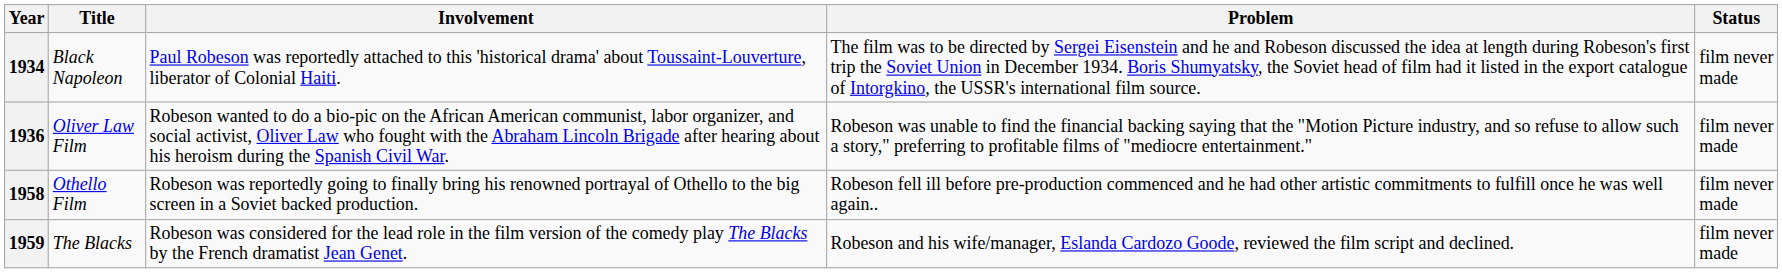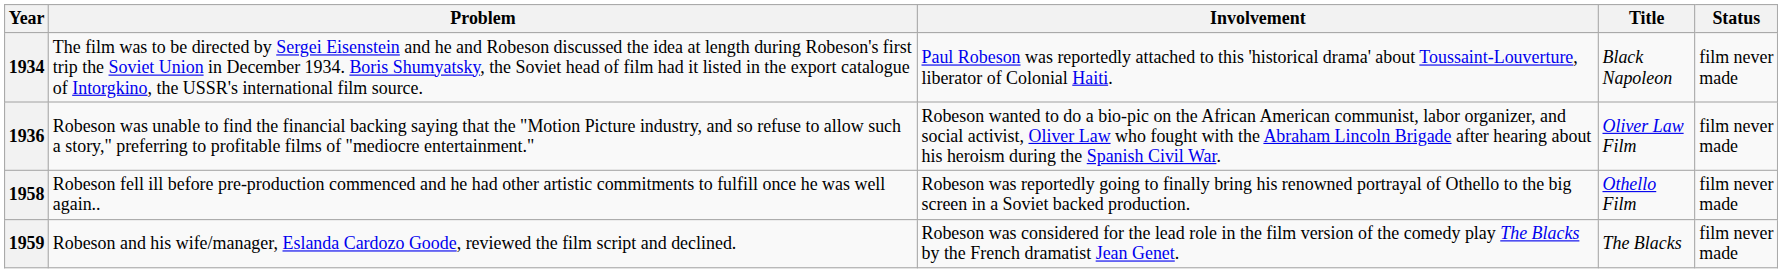columns swapped: (97, 18) <-> (1261, 18)
